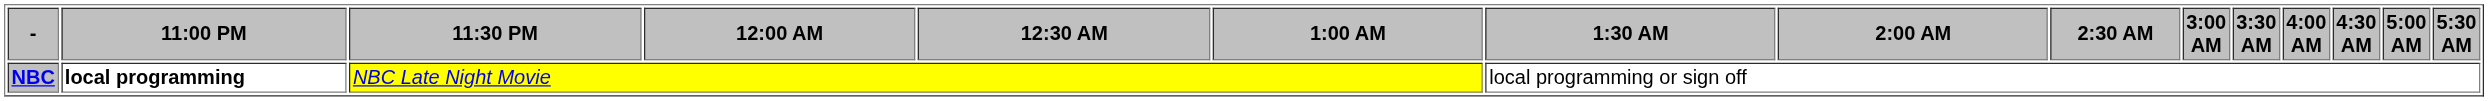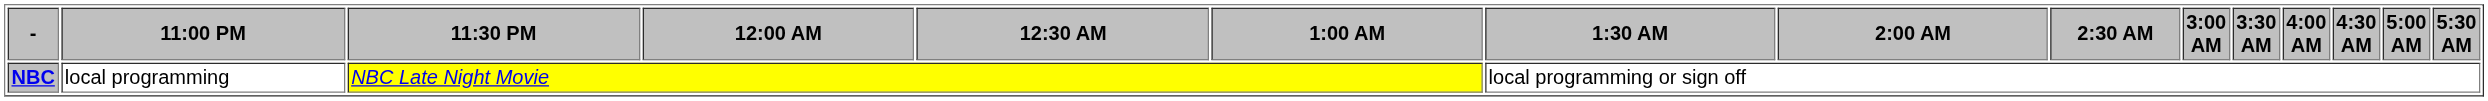(155, 77) bold -> (147, 77) normal
